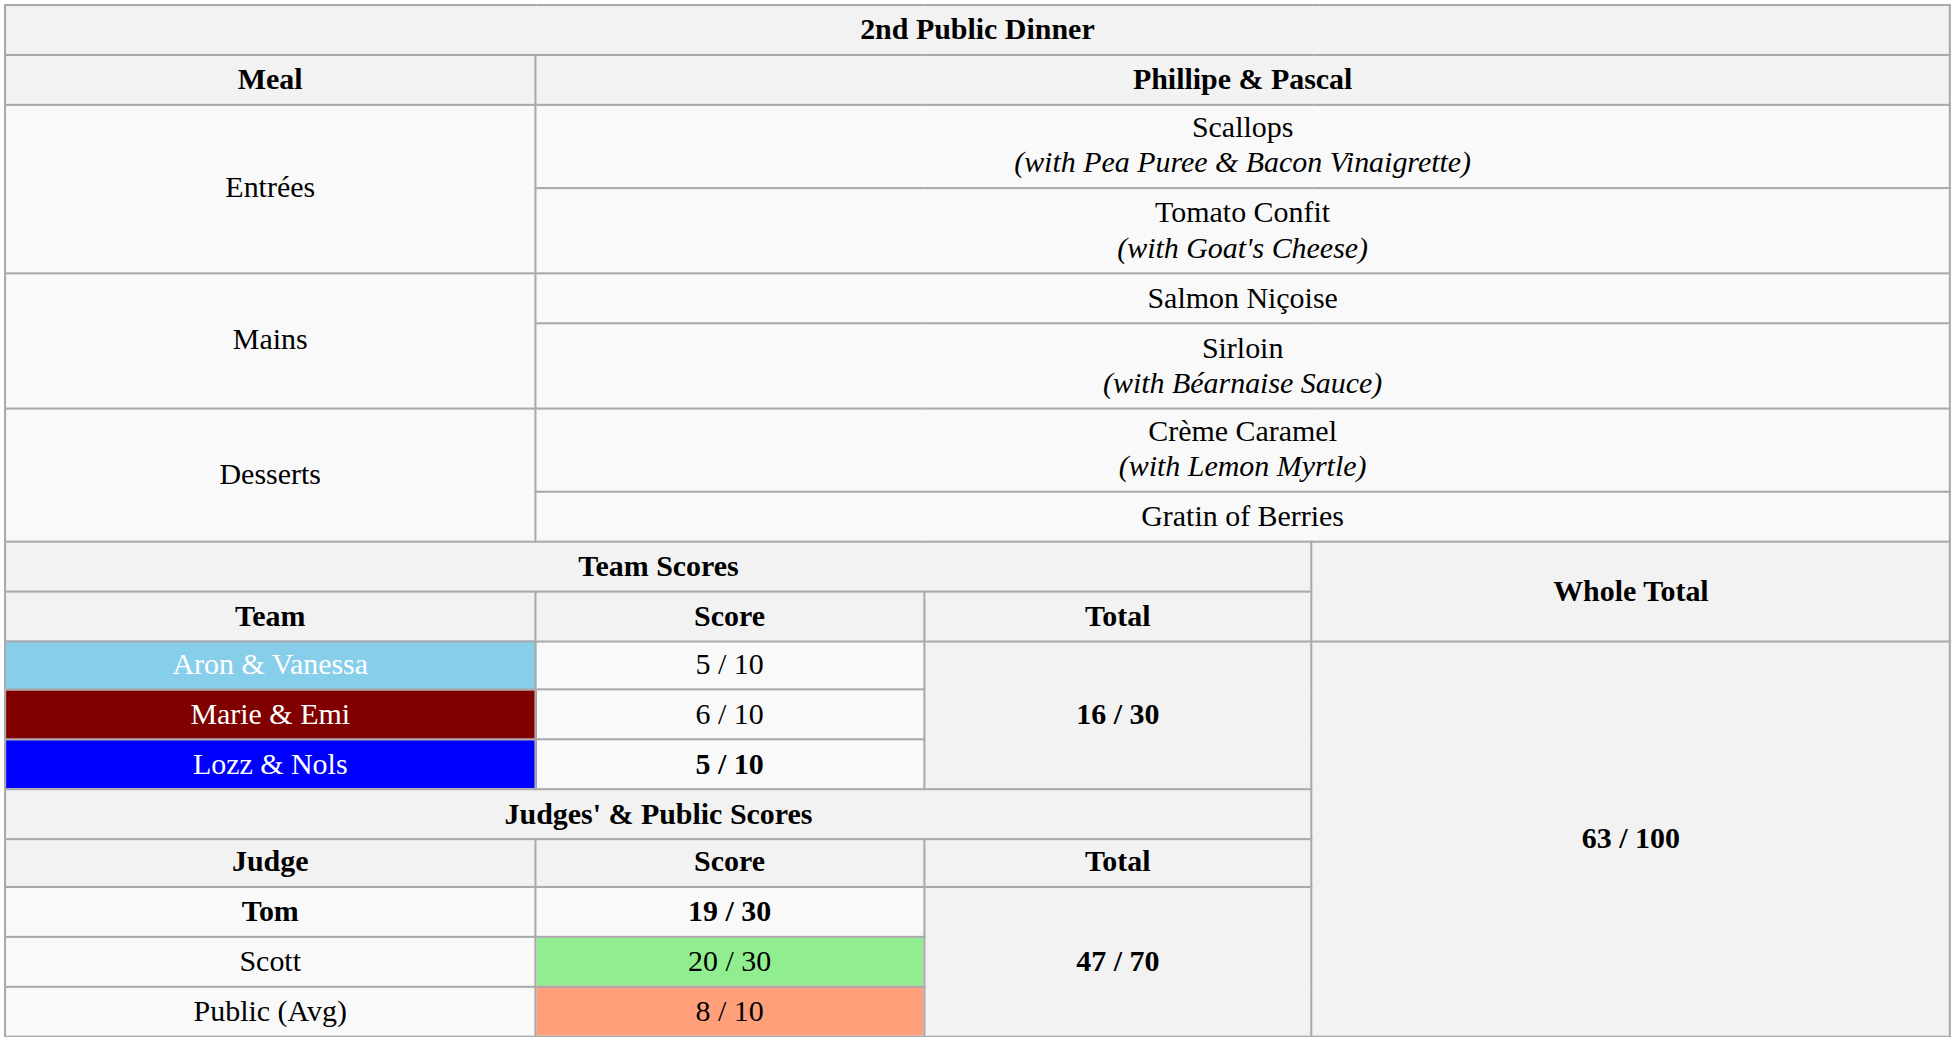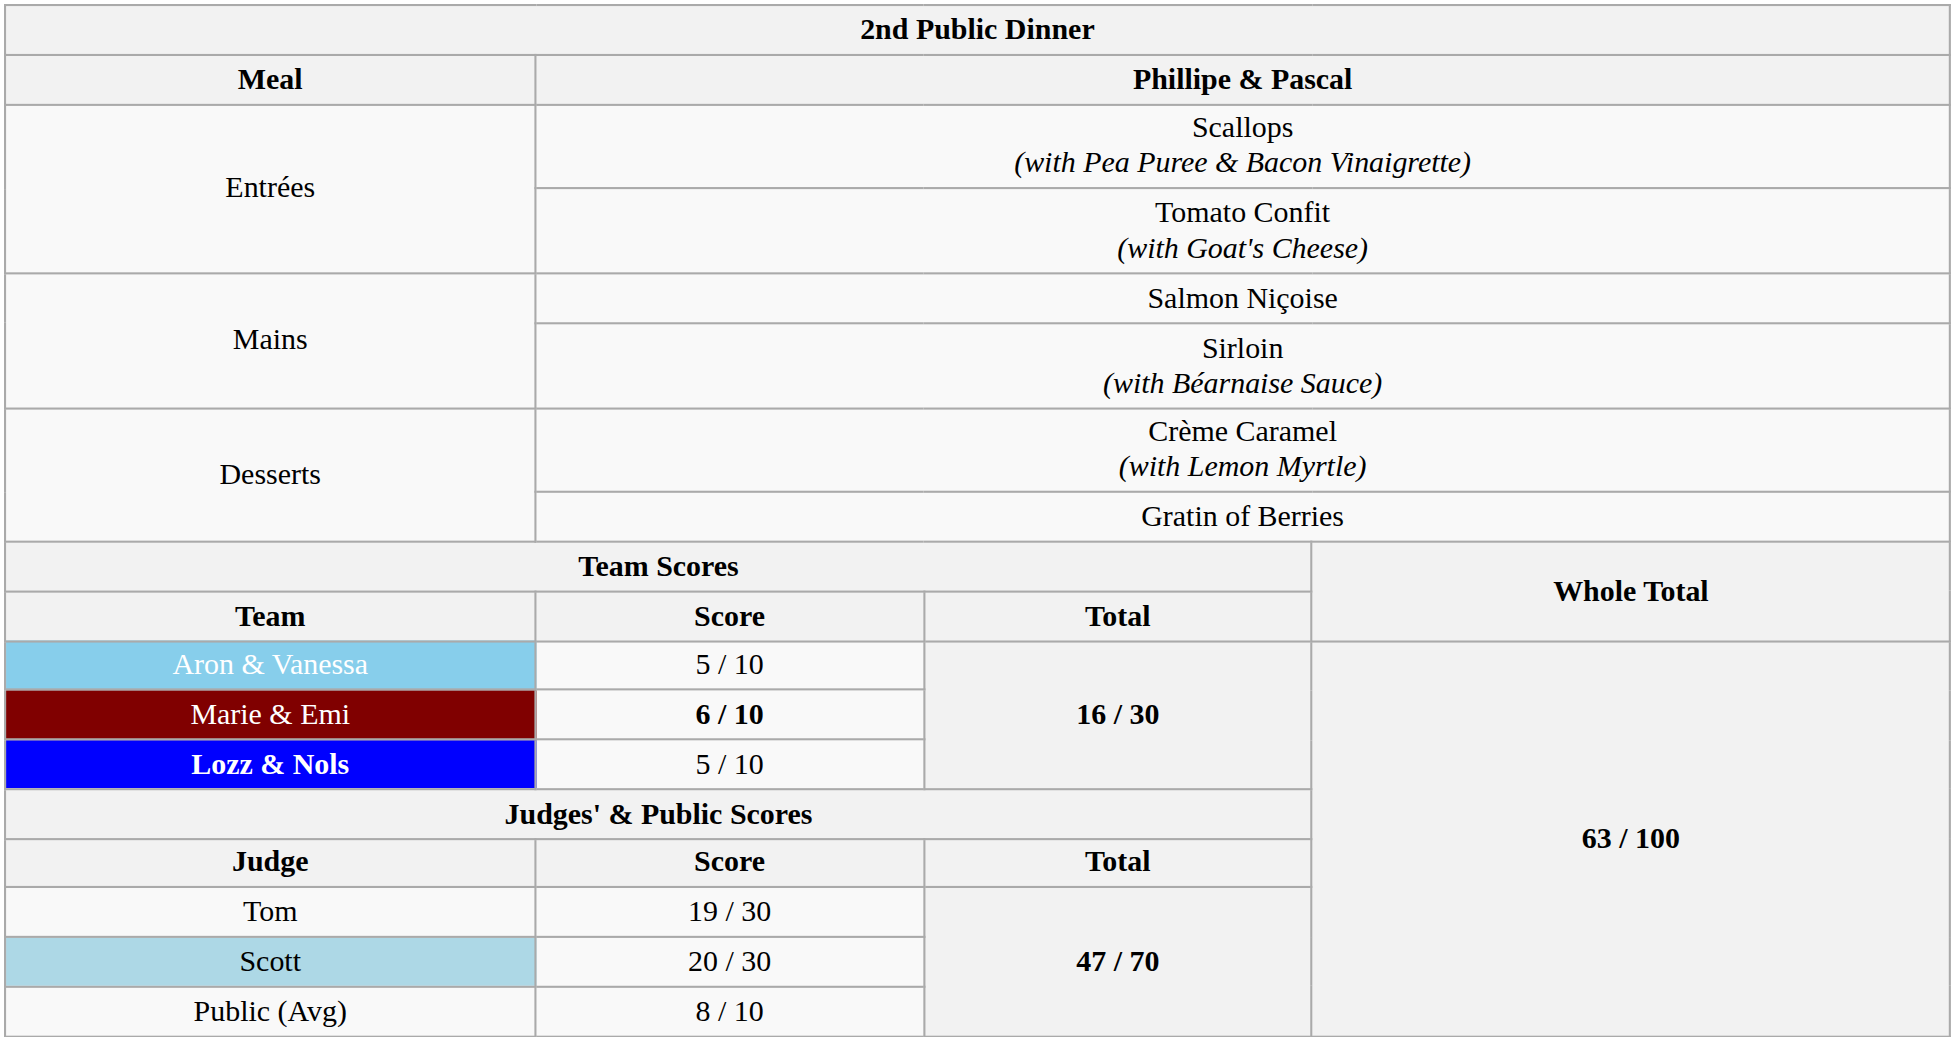(730, 714) normal -> (730, 714) bold
(270, 763) normal -> (270, 763) bold
(730, 763) bold -> (730, 763) normal
(270, 912) bold -> (270, 912) normal
(730, 912) bold -> (730, 912) normal
(270, 961) no background -> (270, 961) lightblue background
(730, 961) lightgreen background -> (730, 961) no background
(730, 1010) lightsalmon background -> (730, 1010) no background
